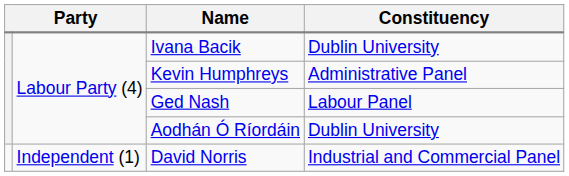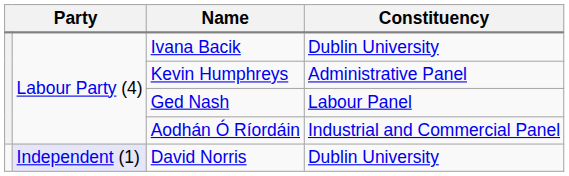(373, 130) Dublin University -> (434, 130) Industrial and Commercial Panel
(78, 157) no background -> (78, 157) lavender background
(434, 157) Industrial and Commercial Panel -> (373, 157) Dublin University
